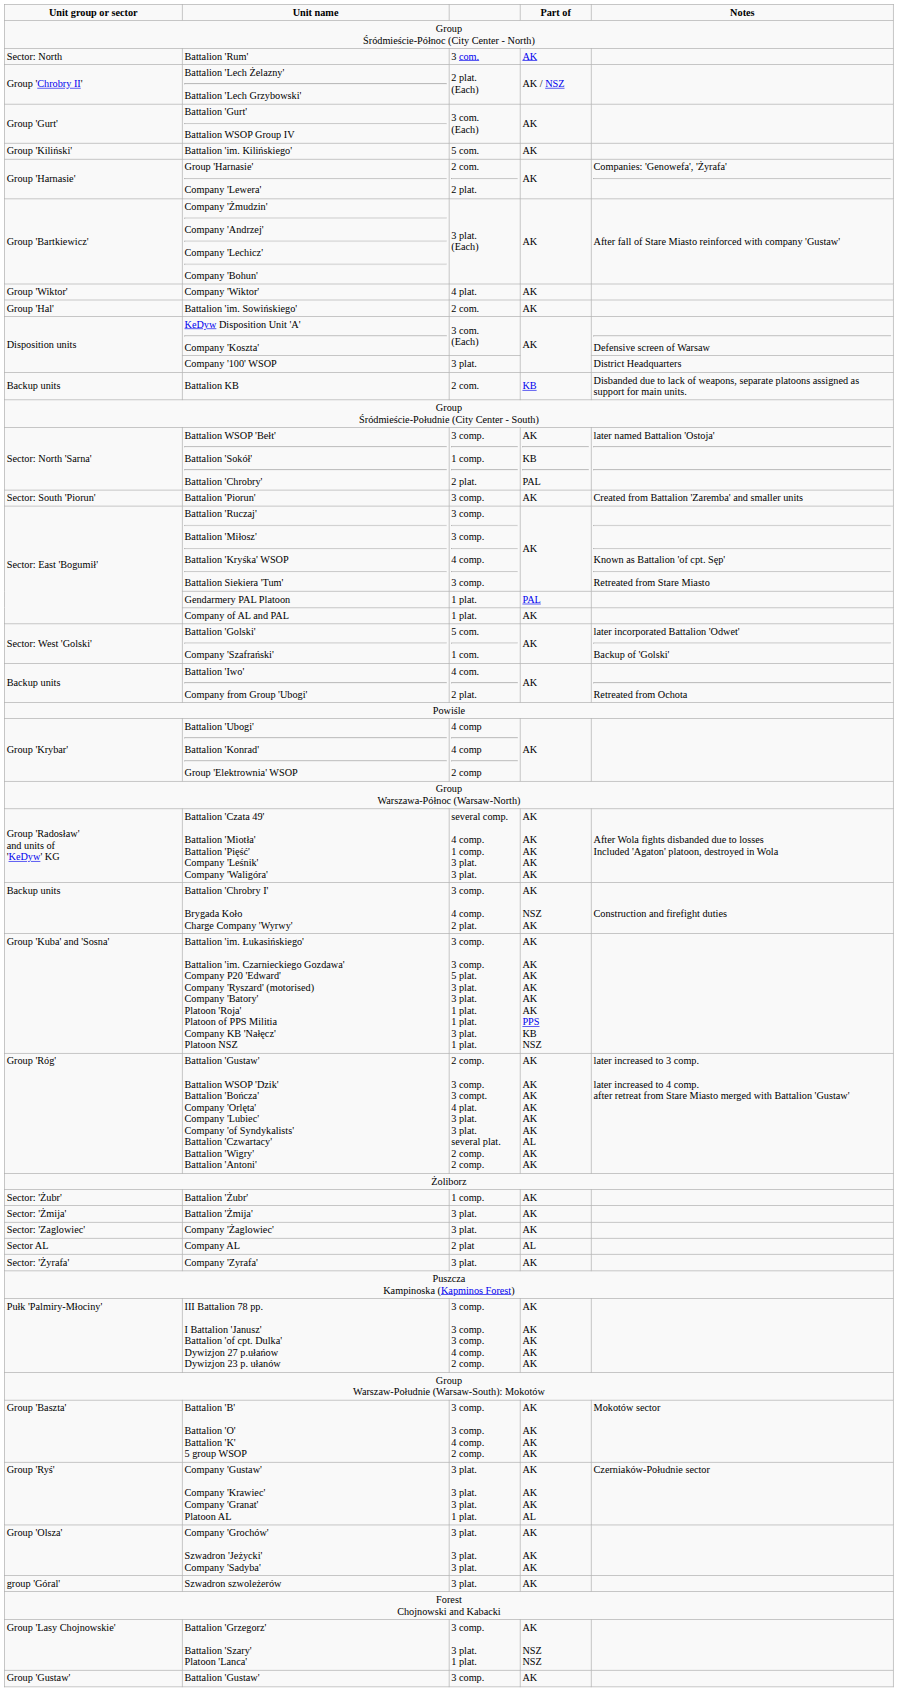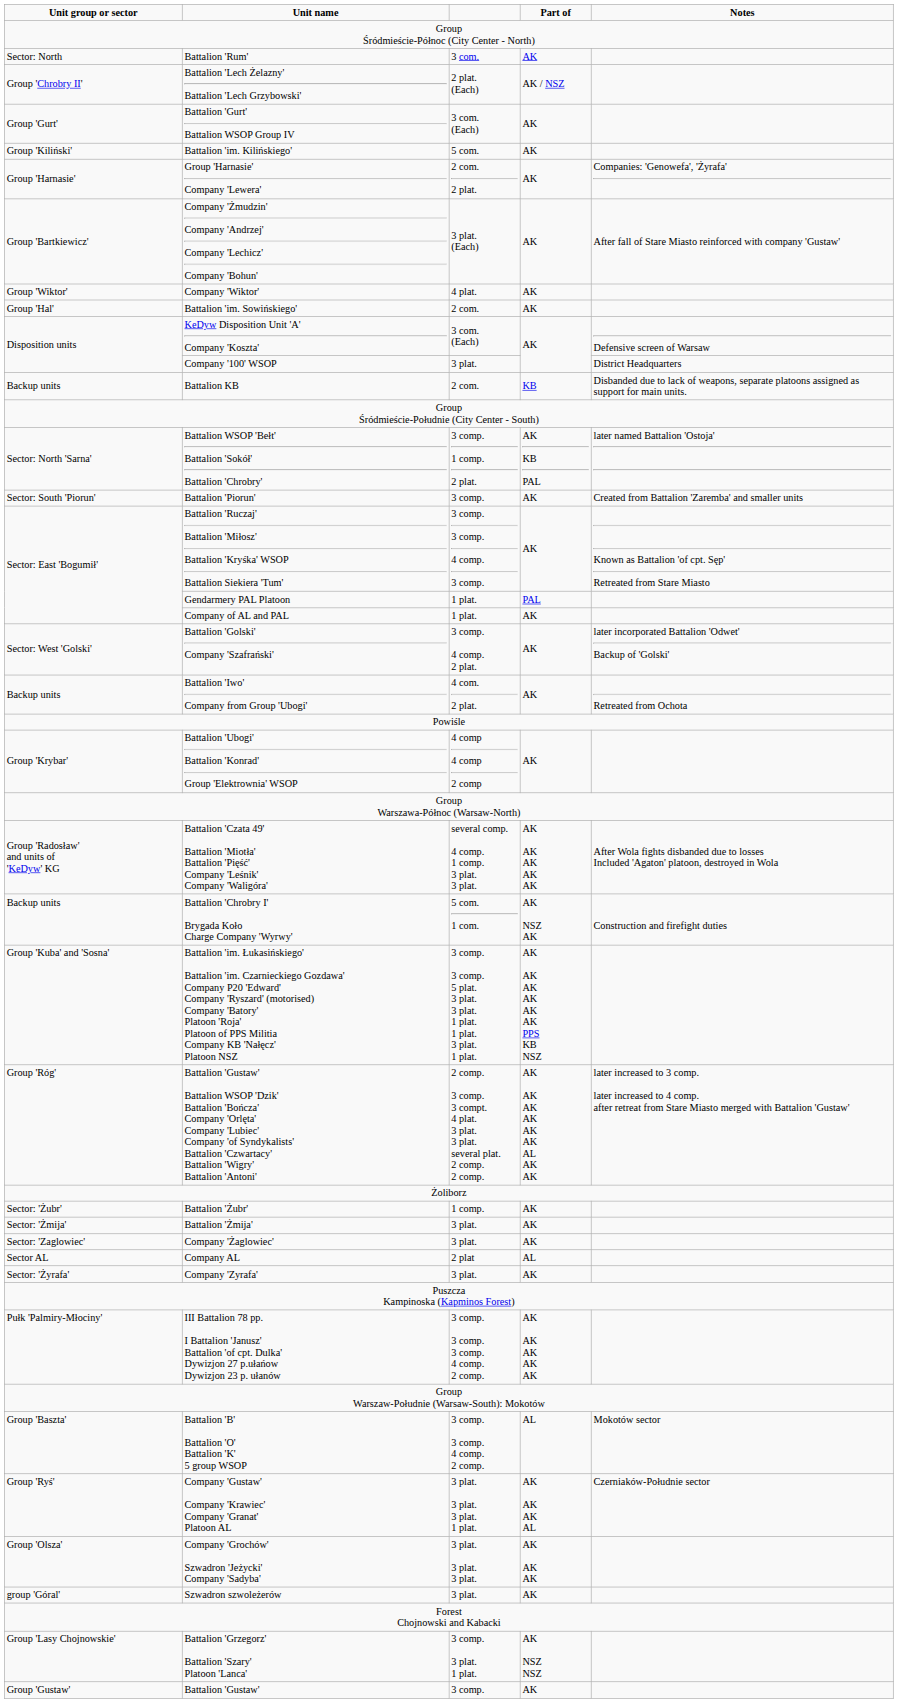(484, 643) 5 com. 1 com. -> (468, 649) 3 comp. 4 comp. 2 plat.
(468, 908) 3 comp. 4 comp. 2 plat. -> (484, 913) 5 com. 1 com.
(530, 1431) AK AK AK AK -> (529, 1419) AL
